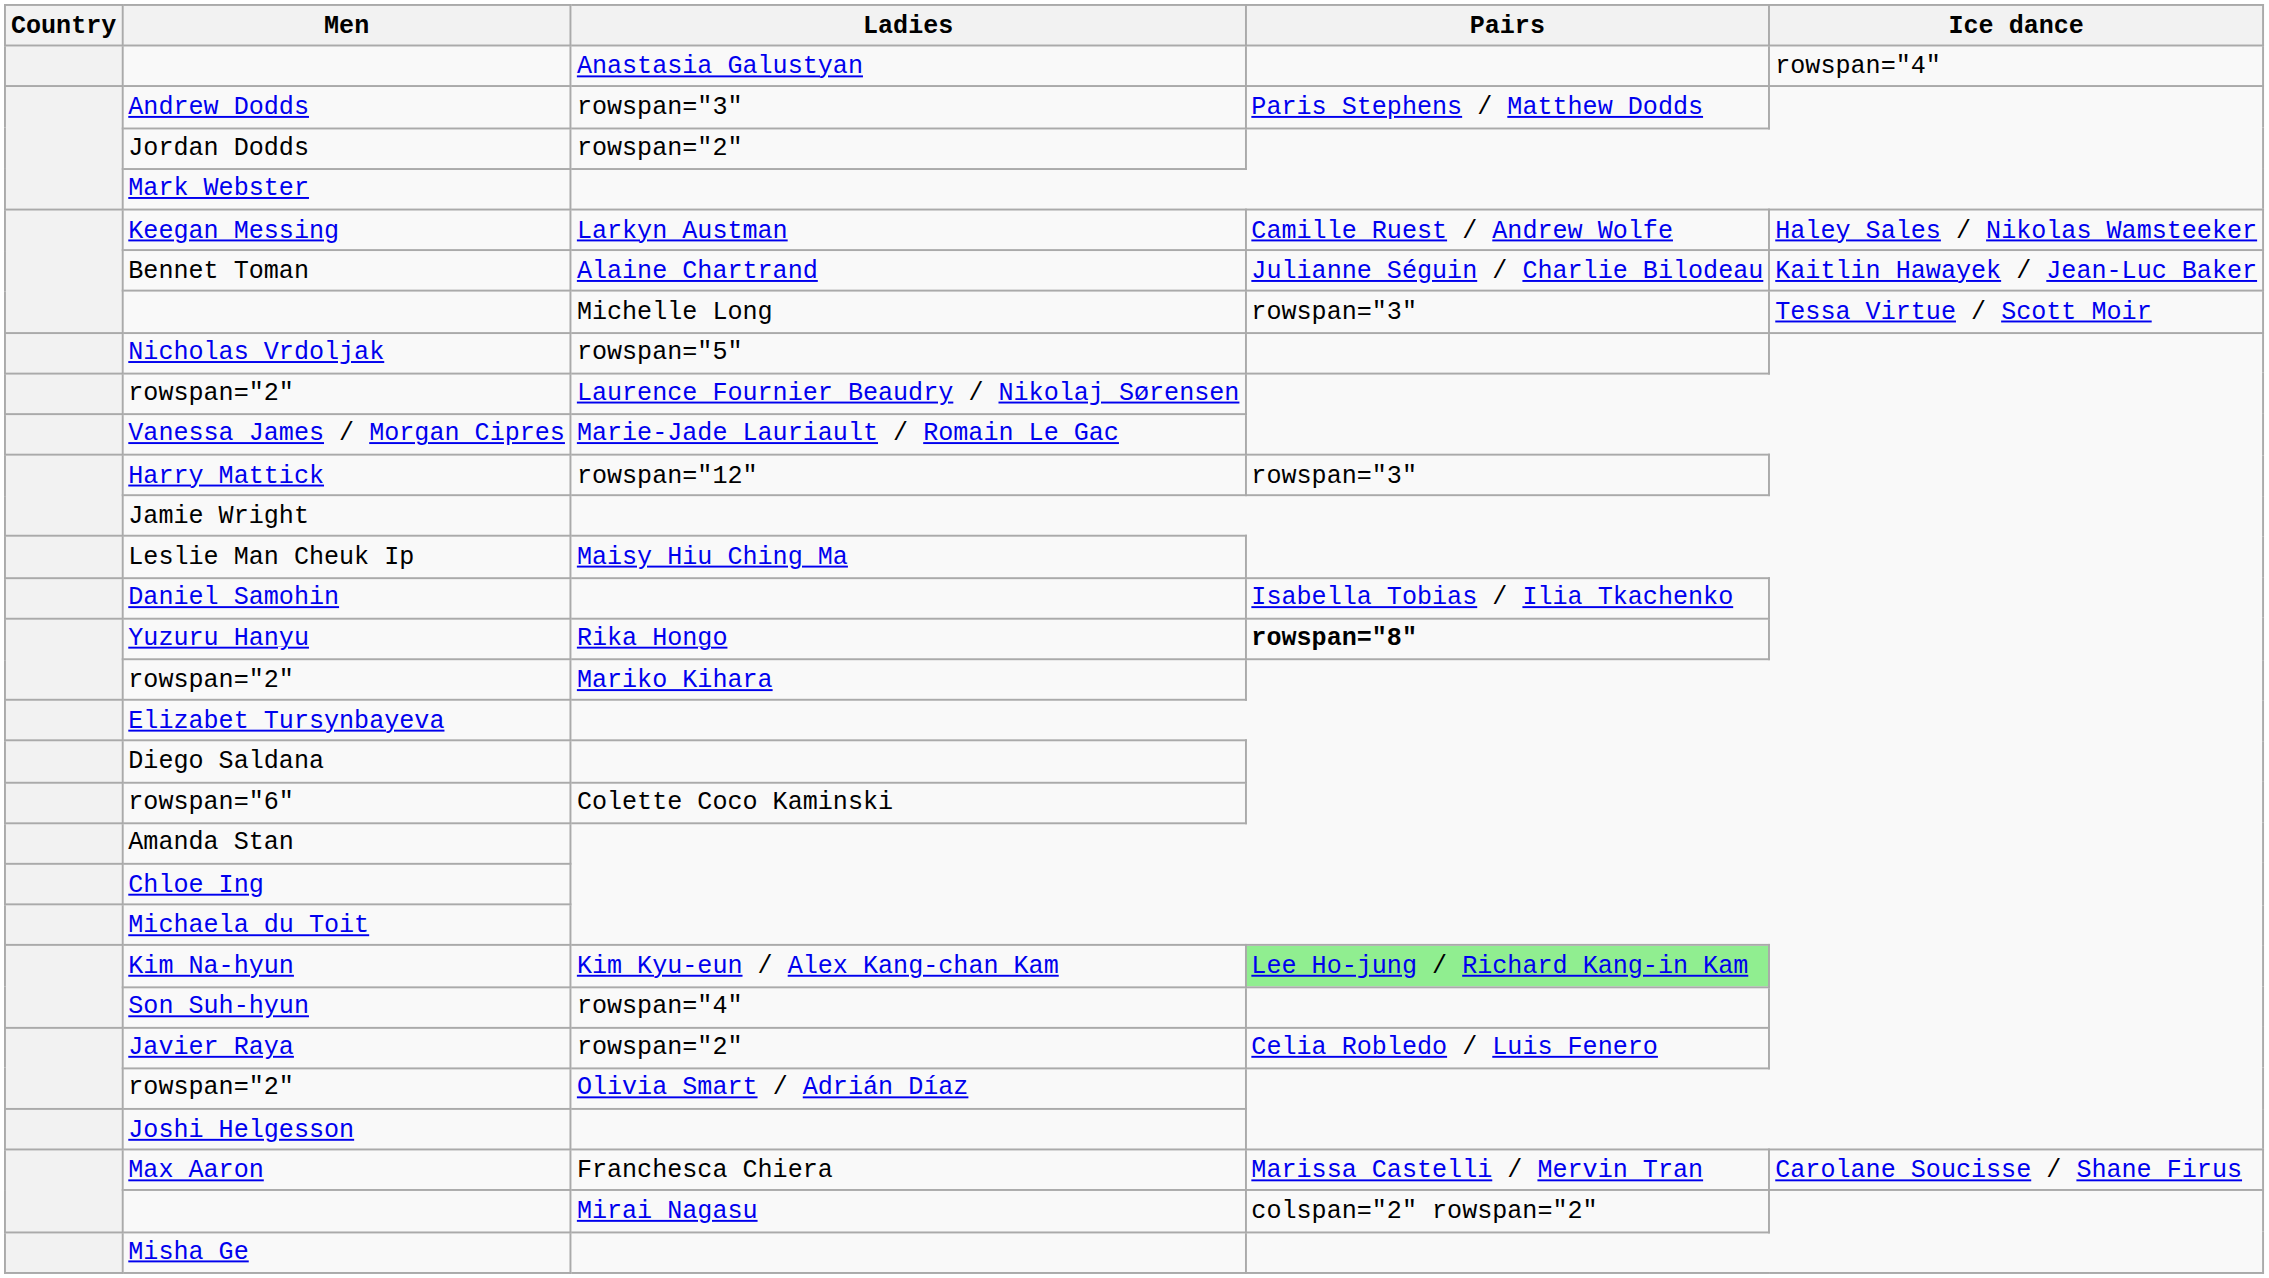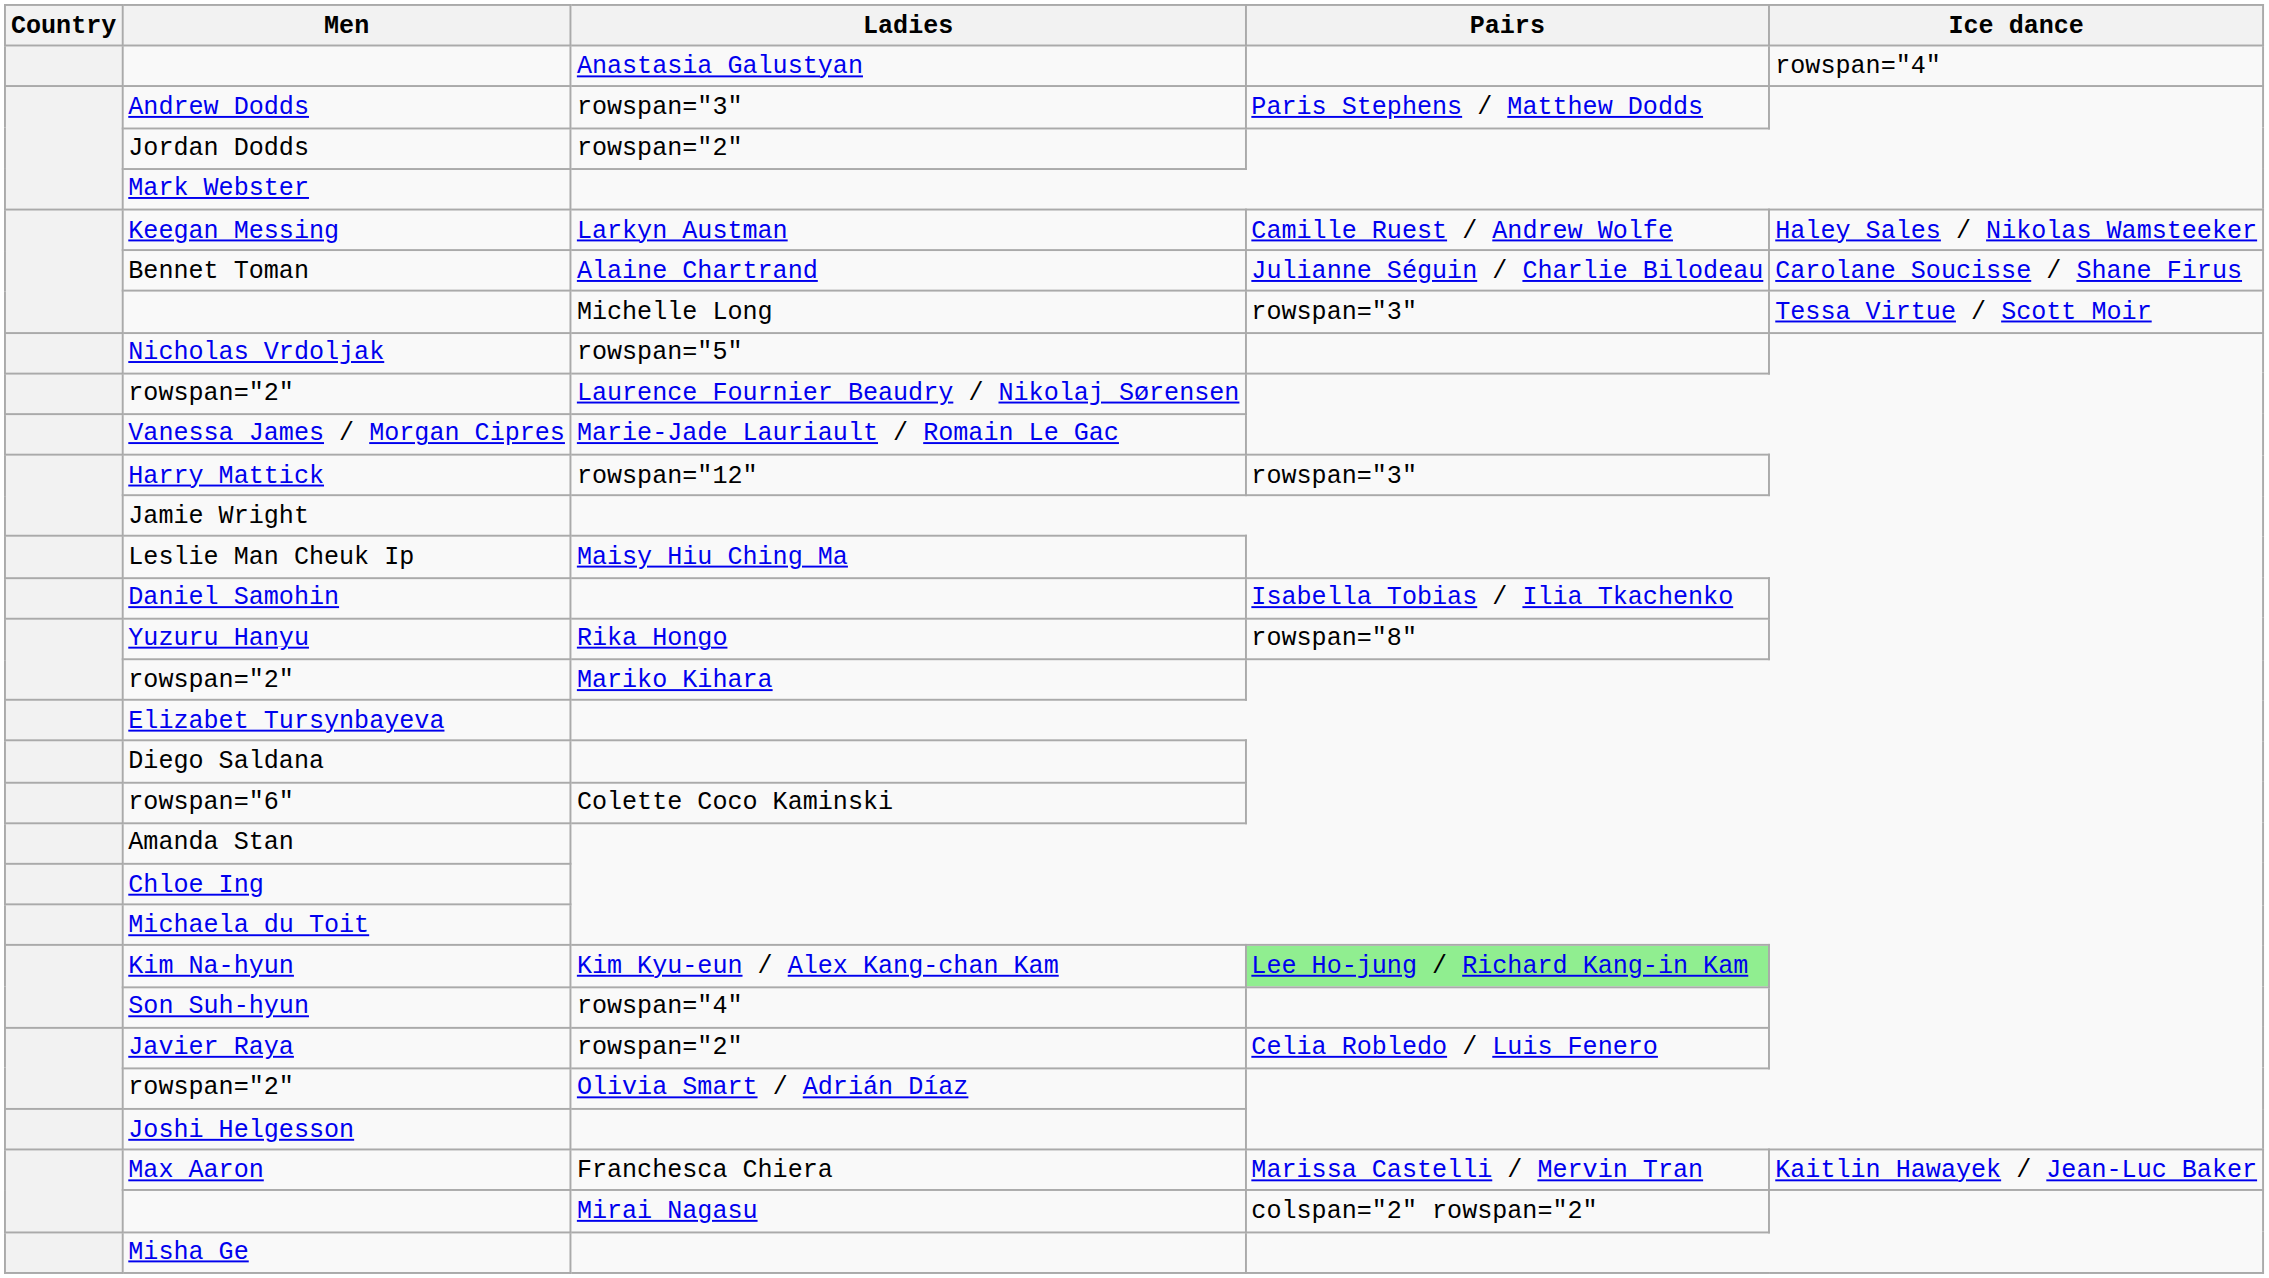(2016, 271) Kaitlin Hawayek / Jean-Luc Baker -> (2009, 271) Carolane Soucisse / Shane Firus
(1334, 639) bold -> (1334, 639) normal
(2009, 1170) Carolane Soucisse / Shane Firus -> (2016, 1170) Kaitlin Hawayek / Jean-Luc Baker
